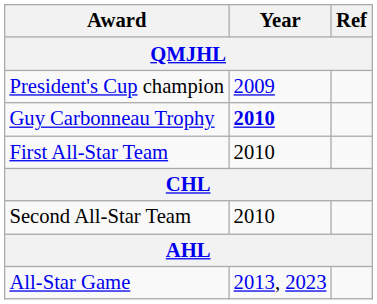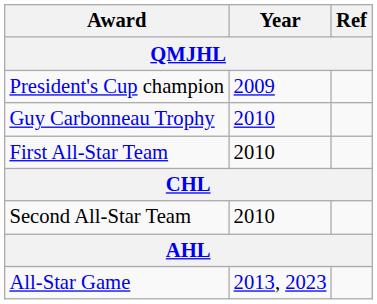(254, 119) bold -> (254, 119) normal
